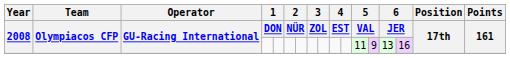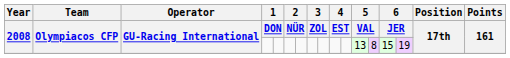(360, 45) 11 -> (360, 45) 13
(374, 45) 9 -> (374, 45) 8
(388, 45) 13 -> (388, 45) 15
(404, 45) 16 -> (404, 45) 19
